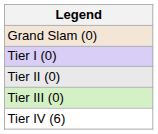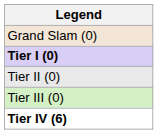(32, 57) normal -> (33, 57) bold
(36, 119) normal -> (37, 119) bold
